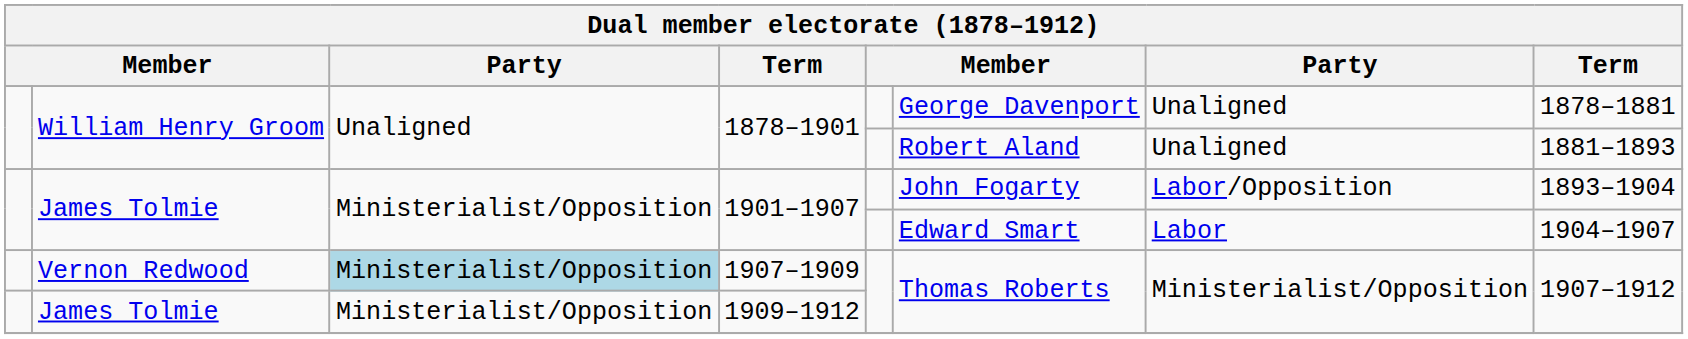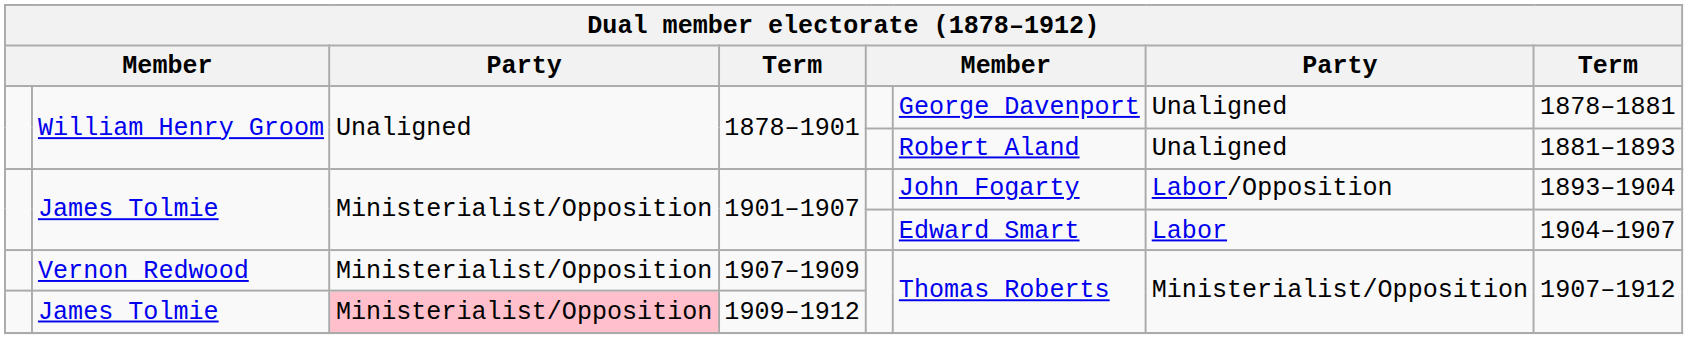(524, 271) lightblue background -> (524, 271) no background
(524, 312) no background -> (524, 312) pink background
